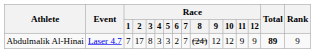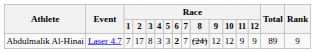(177, 41) normal -> (177, 41) bold
(273, 41) bold -> (273, 41) normal
